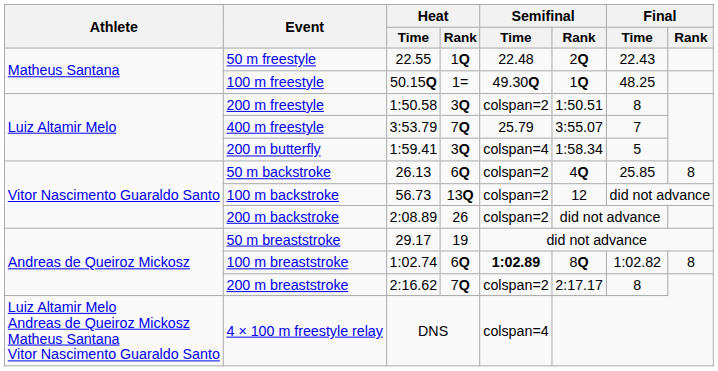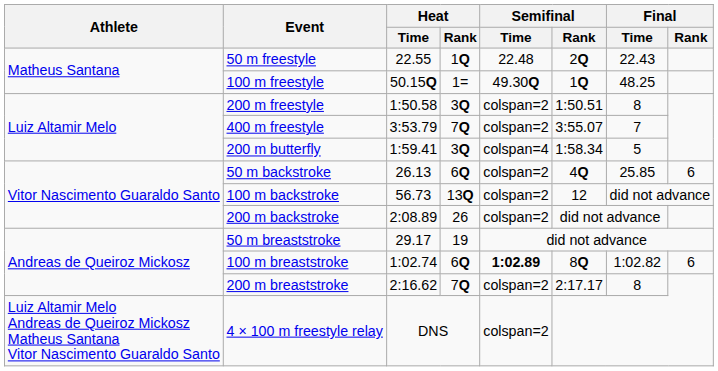(516, 127) 25.79 -> (516, 127) colspan=2
(691, 173) 8 -> (691, 173) 6
(691, 263) 8 -> (691, 263) 6
(516, 331) colspan=4 -> (516, 331) colspan=2
